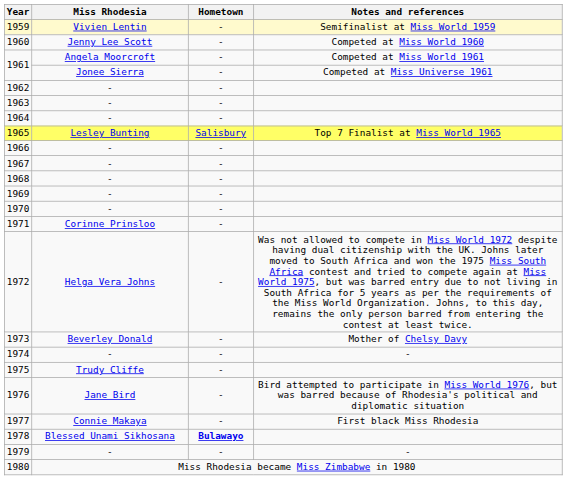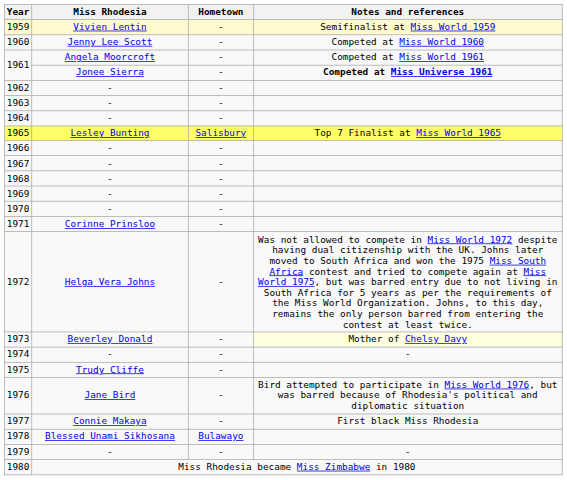(408, 73) normal -> (408, 73) bold
(408, 340) no background -> (408, 340) lightyellow background
(221, 437) bold -> (221, 437) normal
